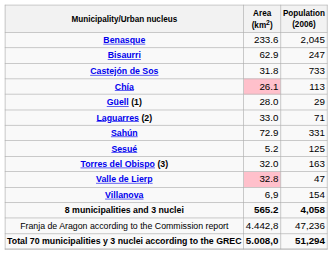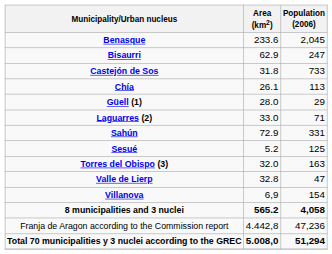(269, 86) pink background -> (269, 86) no background
(269, 179) pink background -> (269, 179) no background
